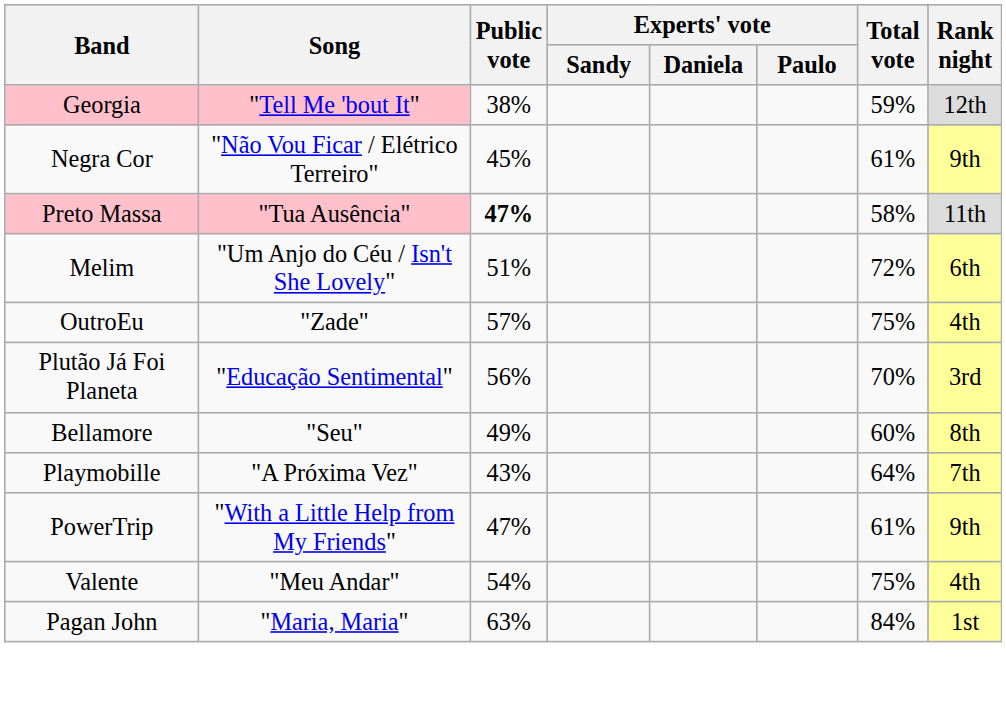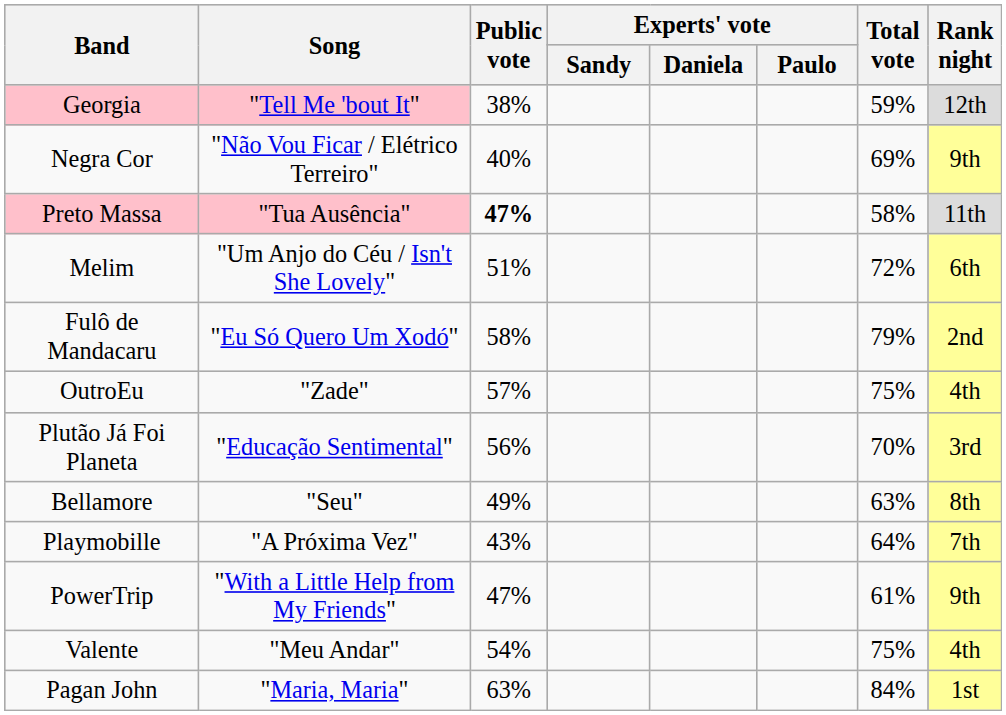(509, 159) 45% -> (509, 159) 40%
(893, 159) 61% -> (893, 159) 69%
+ row: (102, 337)
(893, 431) 60% -> (893, 500) 63%
